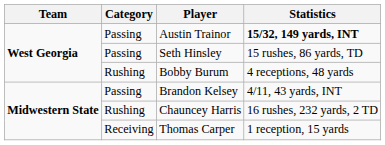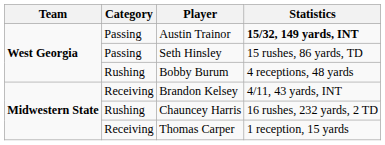(123, 91) Passing -> (129, 91) Receiving
